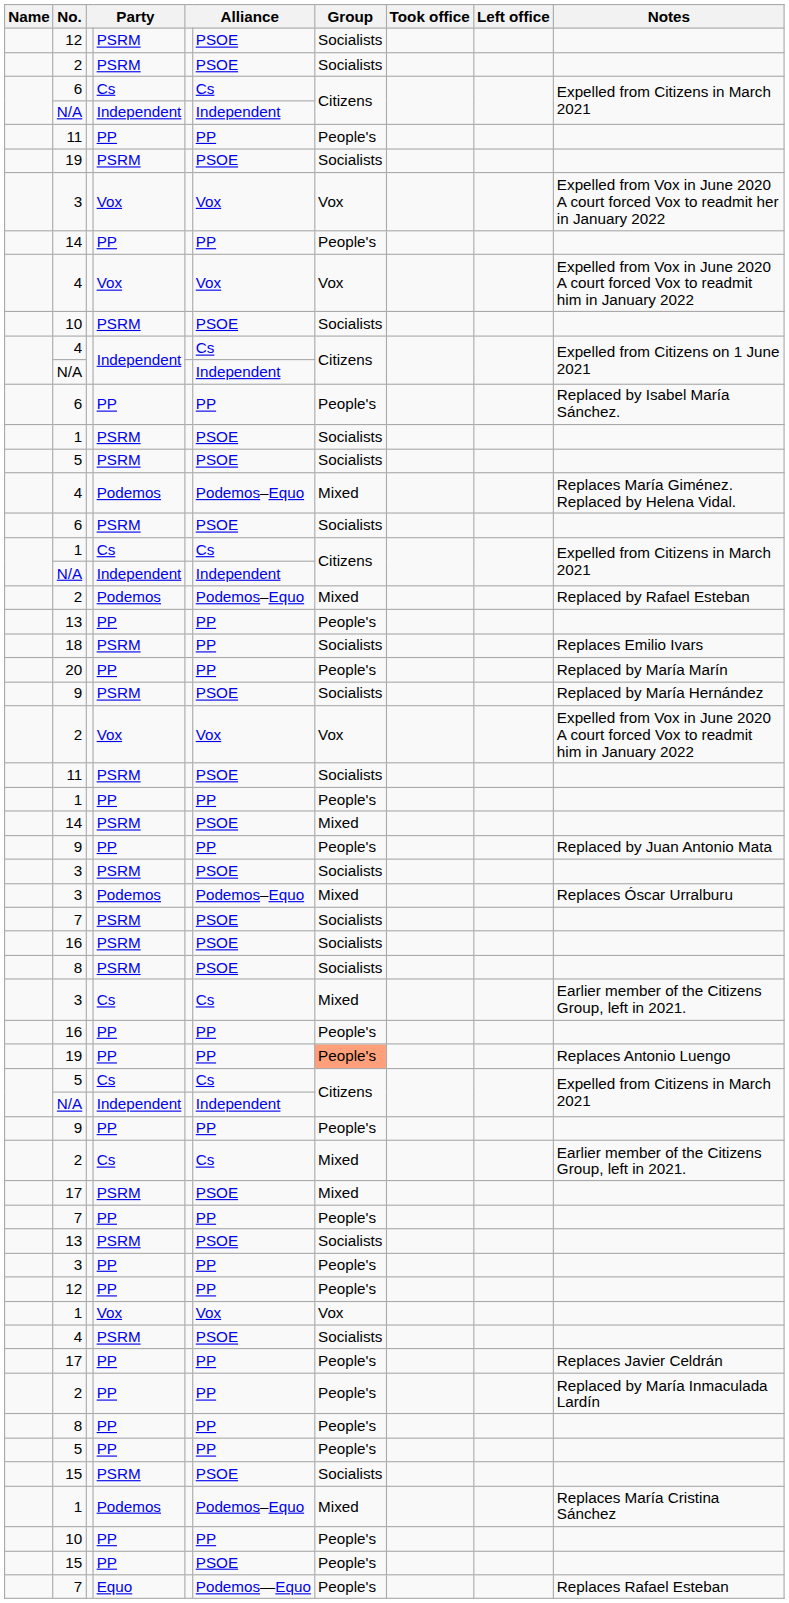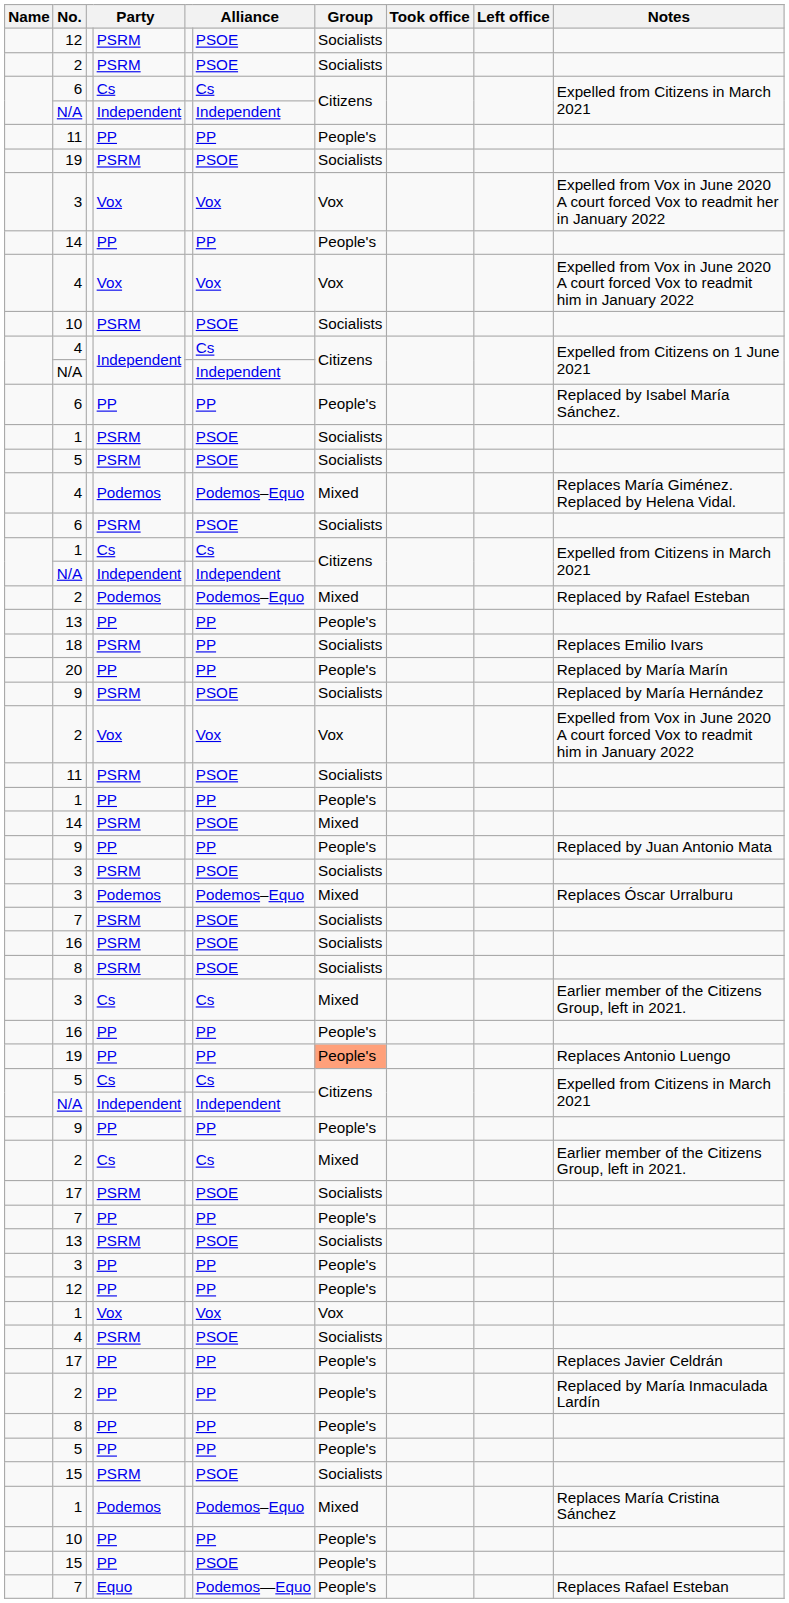(338, 1193) Mixed -> (350, 1193) Socialists
